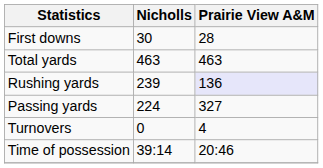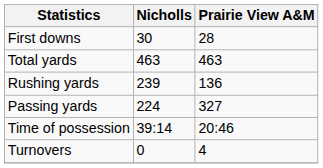(210, 83) lavender background -> (210, 83) no background
rows swapped: (40, 128) <-> (69, 151)
